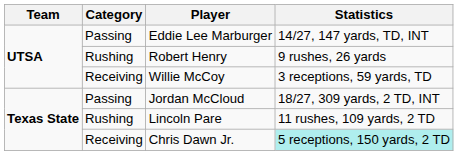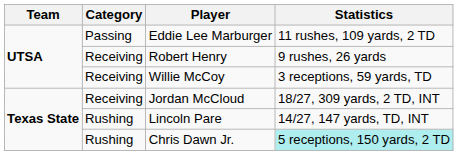(353, 35) 14/27, 147 yards, TD, INT -> (357, 35) 11 rushes, 109 yards, 2 TD
(109, 56) Rushing -> (114, 56) Receiving
(108, 98) Passing -> (114, 98) Receiving
(357, 119) 11 rushes, 109 yards, 2 TD -> (353, 119) 14/27, 147 yards, TD, INT
(114, 139) Receiving -> (109, 139) Rushing
